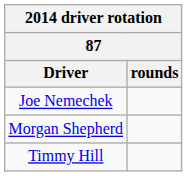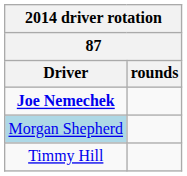(66, 101) normal -> (66, 101) bold
(66, 128) no background -> (66, 128) lightblue background
